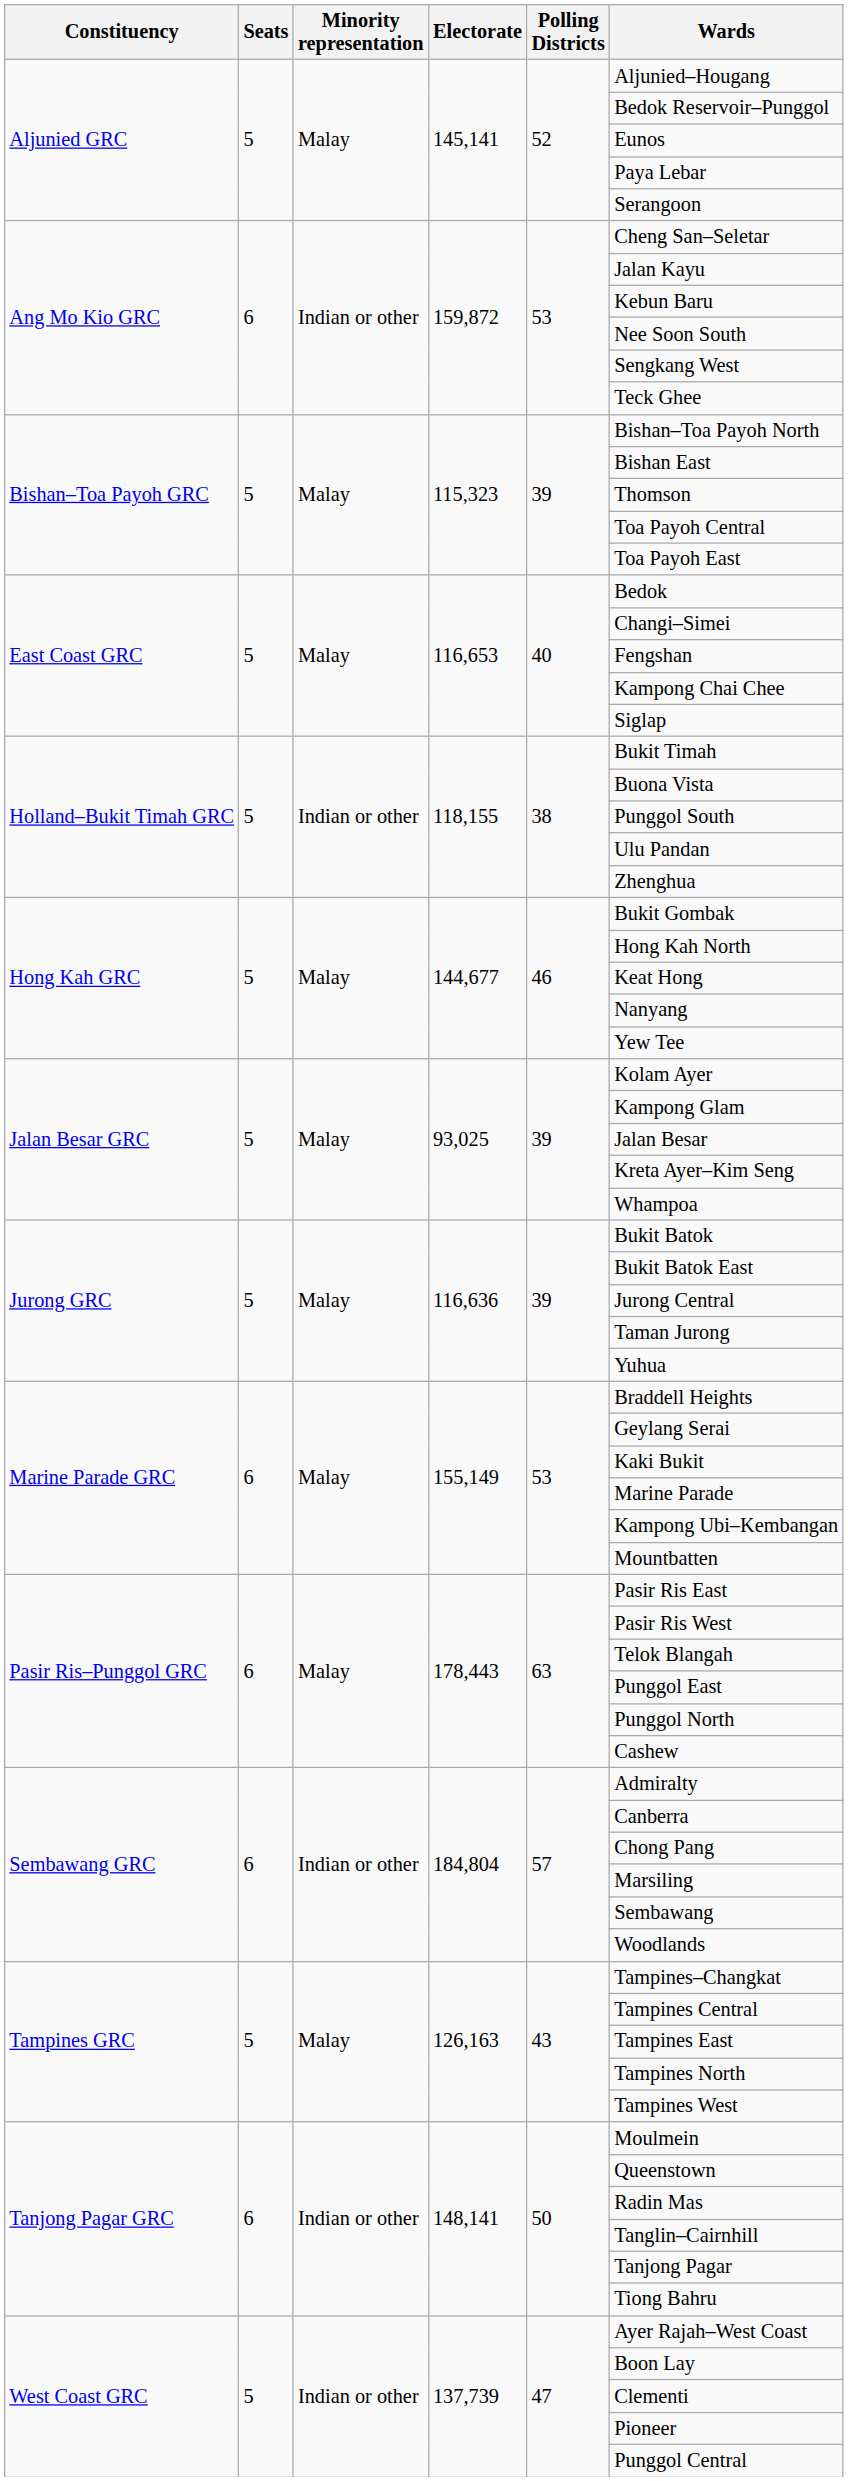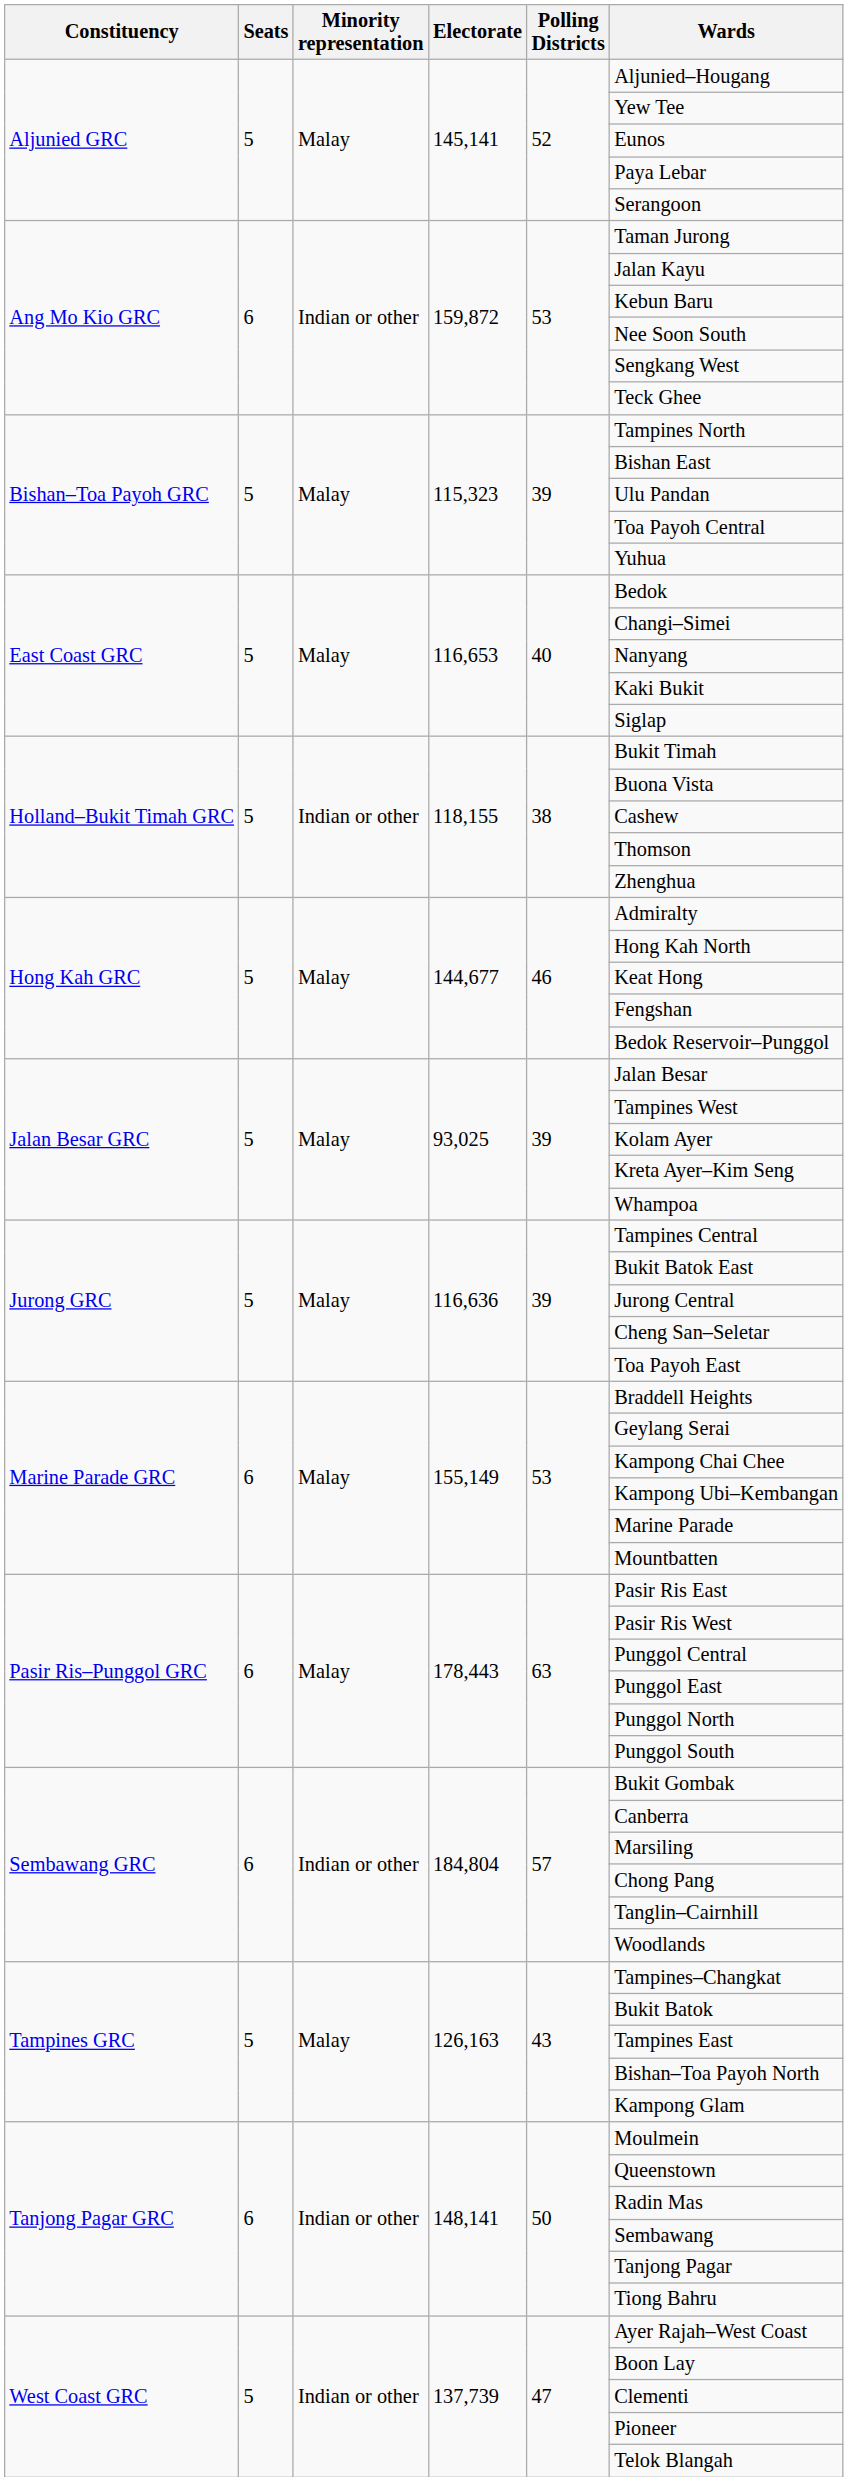(722, 107) Bedok Reservoir–Punggol -> (649, 107) Yew Tee
(692, 236) Cheng San–Seletar -> (672, 236) Taman Jurong
(717, 430) Bishan–Toa Payoh North -> (680, 430) Tampines North
(653, 494) Thomson -> (662, 494) Ulu Pandan
(677, 559) Toa Payoh East -> (640, 559) Yuhua
(653, 655) Fengshan -> (651, 655) Nanyang
(699, 687) Kampong Chai Chee -> (659, 687) Kaki Bukit
(674, 816) Punggol South -> (646, 816) Cashew
(662, 849) Ulu Pandan -> (653, 849) Thomson
(674, 913) Bukit Gombak -> (656, 913) Admiralty
(651, 1010) Nanyang -> (653, 1010) Fengshan
(649, 1042) Yew Tee -> (722, 1042) Bedok Reservoir–Punggol
(663, 1074) Kolam Ayer -> (661, 1074) Jalan Besar
(679, 1106) Kampong Glam -> (676, 1106) Tampines West
(661, 1139) Jalan Besar -> (663, 1139) Kolam Ayer
(664, 1235) Bukit Batok -> (686, 1235) Tampines Central
(672, 1332) Taman Jurong -> (692, 1332) Cheng San–Seletar
(640, 1364) Yuhua -> (677, 1364) Toa Payoh East
(659, 1461) Kaki Bukit -> (699, 1461) Kampong Chai Chee
(674, 1493) Marine Parade -> (726, 1493) Kampong Ubi–Kembangan
(726, 1525) Kampong Ubi–Kembangan -> (674, 1525) Marine Parade
(674, 1654) Telok Blangah -> (680, 1654) Punggol Central
(646, 1751) Cashew -> (674, 1751) Punggol South
(656, 1783) Admiralty -> (674, 1783) Bukit Gombak
(664, 1848) Chong Pang -> (654, 1848) Marsiling
(654, 1880) Marsiling -> (664, 1880) Chong Pang
(664, 1912) Sembawang -> (686, 1912) Tanglin–Cairnhill
(686, 2009) Tampines Central -> (664, 2009) Bukit Batok
(680, 2073) Tampines North -> (717, 2073) Bishan–Toa Payoh North
(676, 2105) Tampines West -> (679, 2105) Kampong Glam
(686, 2234) Tanglin–Cairnhill -> (664, 2234) Sembawang
(680, 2460) Punggol Central -> (674, 2460) Telok Blangah
